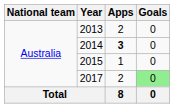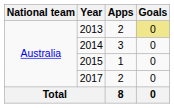(153, 29) no background -> (153, 29) khaki background
(121, 45) bold -> (121, 45) normal
(153, 78) lightgreen background -> (153, 78) no background
